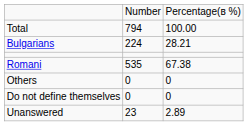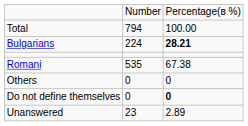(178, 44) normal -> (178, 44) bold
(168, 97) normal -> (168, 97) bold
